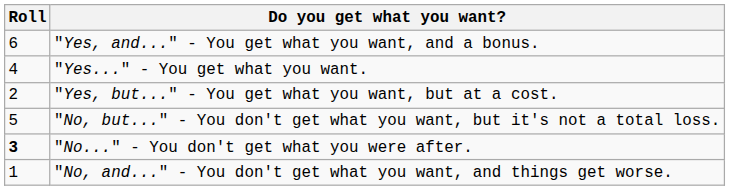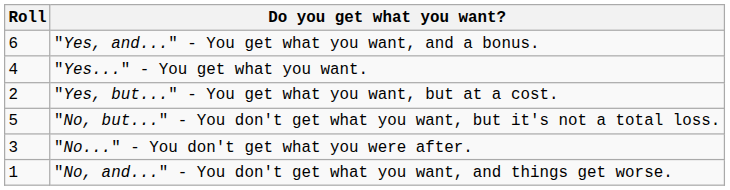(13, 147) bold -> (13, 147) normal
